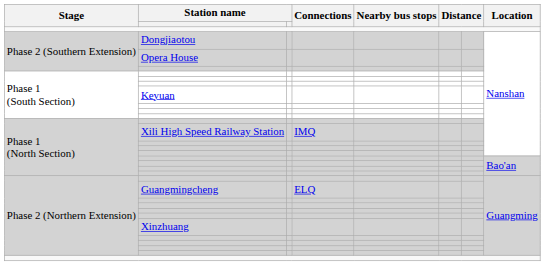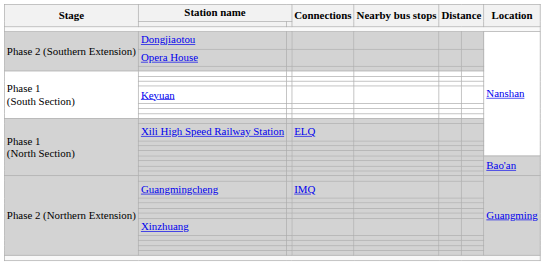(305, 132) IMQ -> (305, 132) ELQ
(305, 189) ELQ -> (305, 189) IMQ
